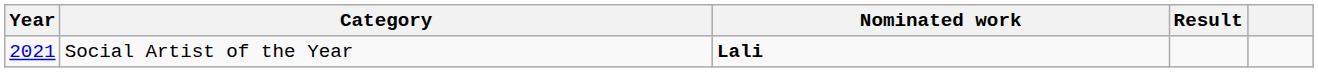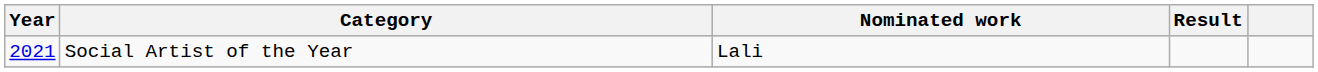(740, 52) bold -> (740, 52) normal
